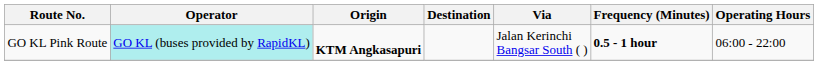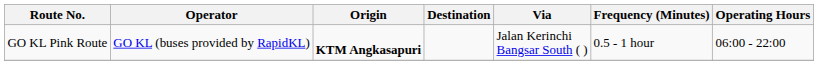(212, 42) paleturquoise background -> (212, 42) no background
(625, 42) bold -> (624, 42) normal
